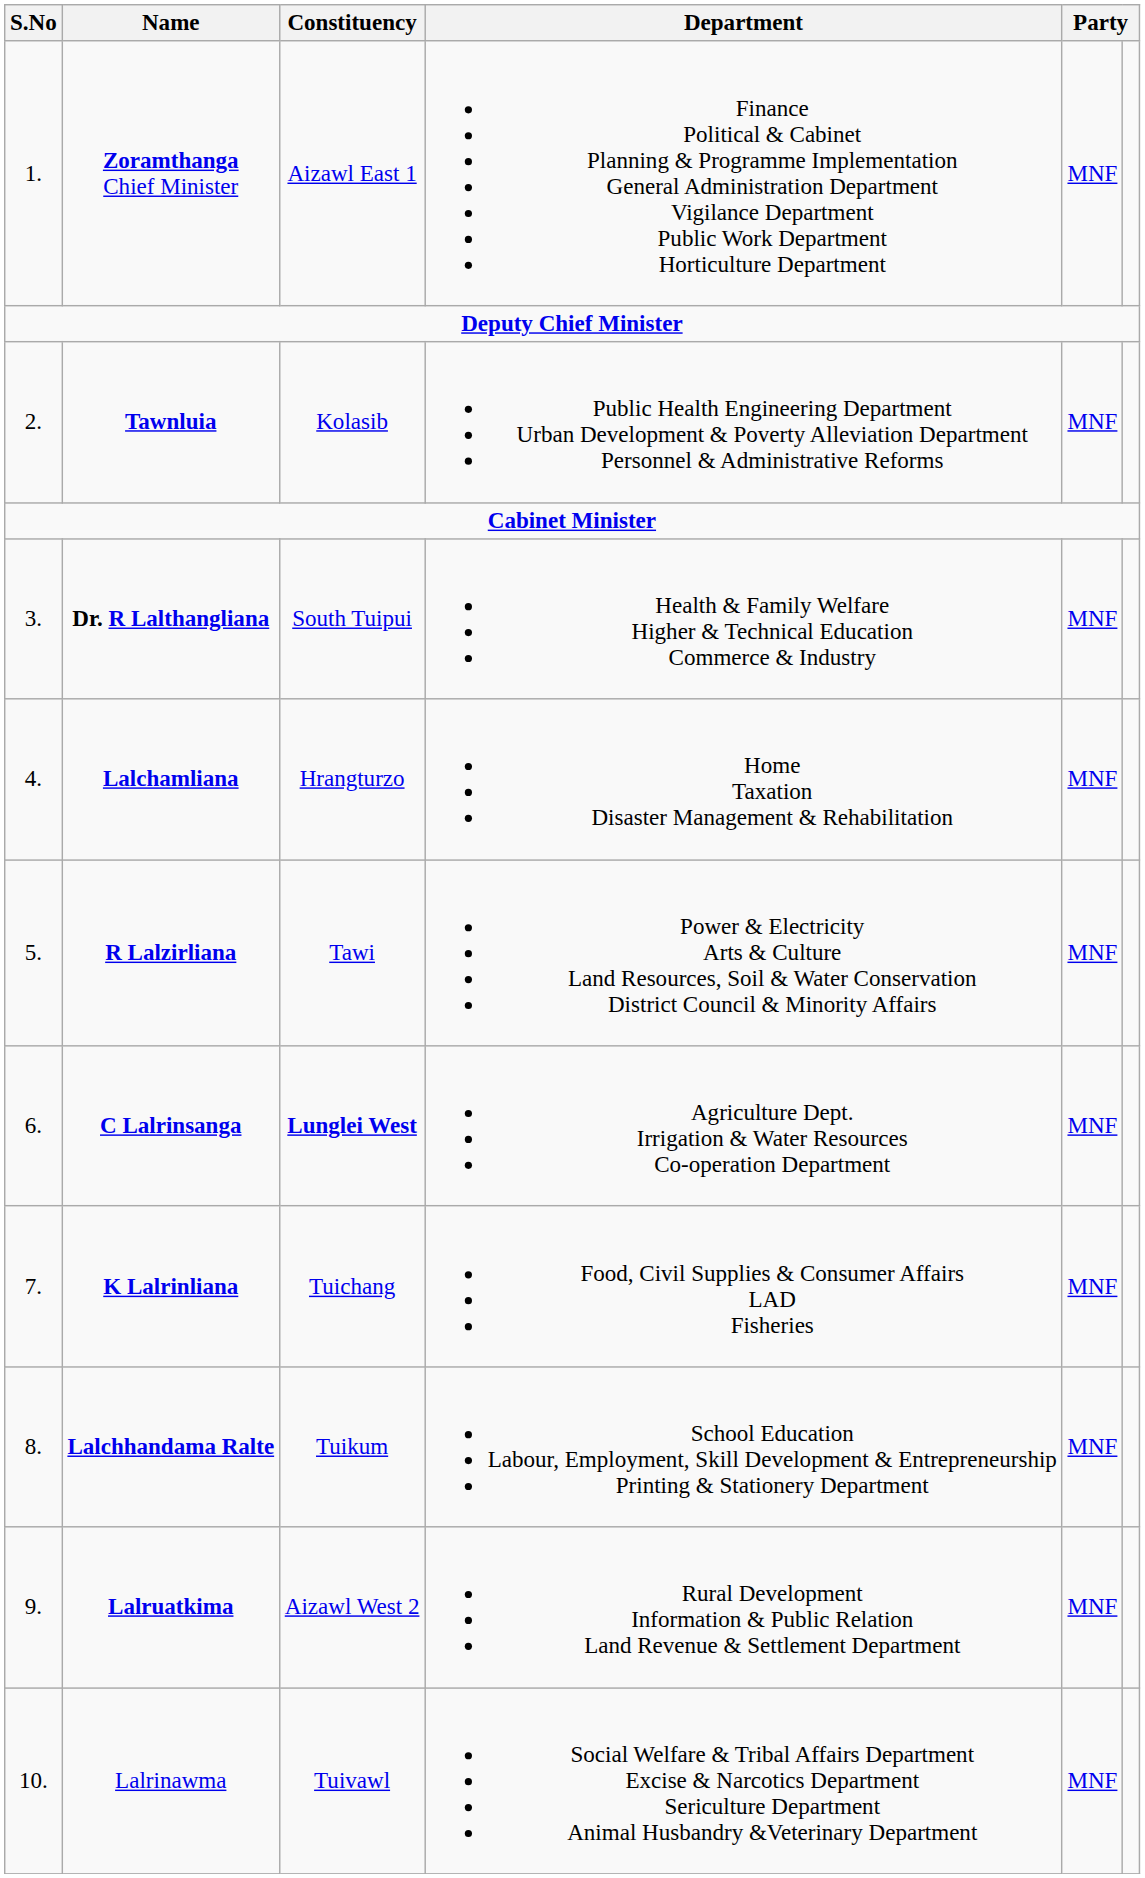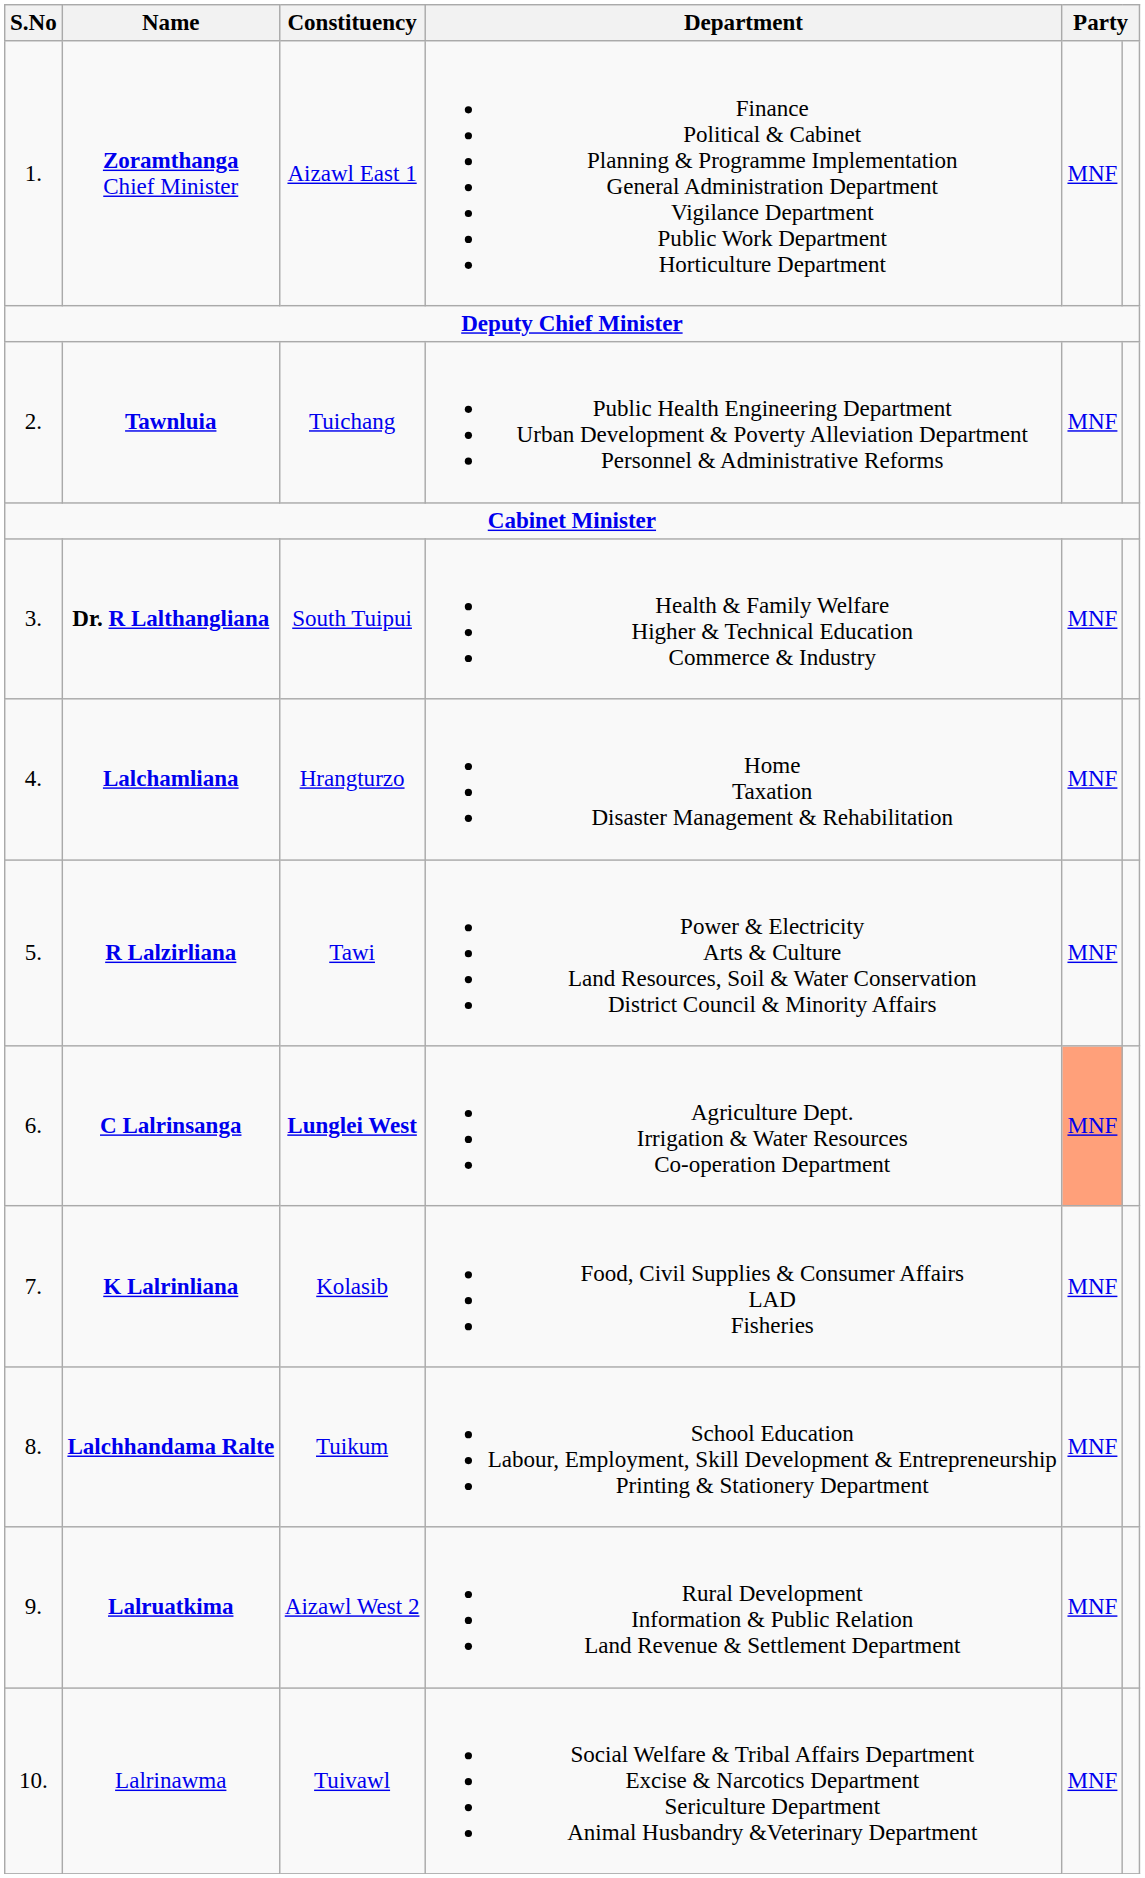(352, 421) Kolasib -> (352, 421) Tuichang
(1092, 1125) no background -> (1092, 1125) lightsalmon background
(352, 1286) Tuichang -> (352, 1286) Kolasib
